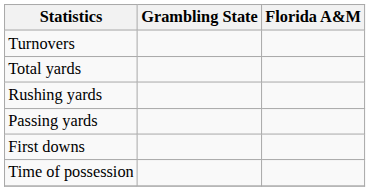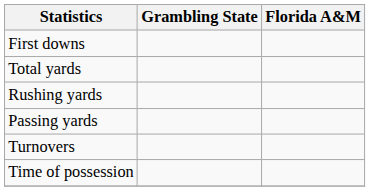rows swapped: (47, 146) <-> (42, 43)
